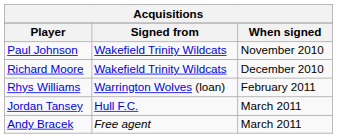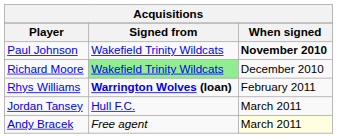(282, 51) normal -> (284, 51) bold
(160, 69) no background -> (157, 69) lightgreen background
(160, 88) normal -> (161, 88) bold
(271, 125) no background -> (271, 125) lightyellow background
